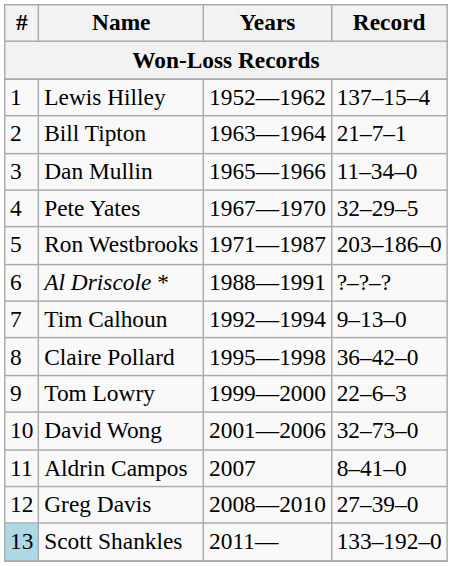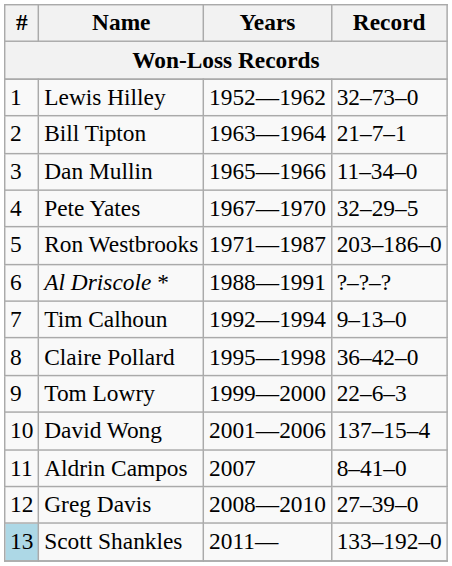(383, 97) 137–15–4 -> (378, 97) 32–73–0
(378, 430) 32–73–0 -> (383, 430) 137–15–4
